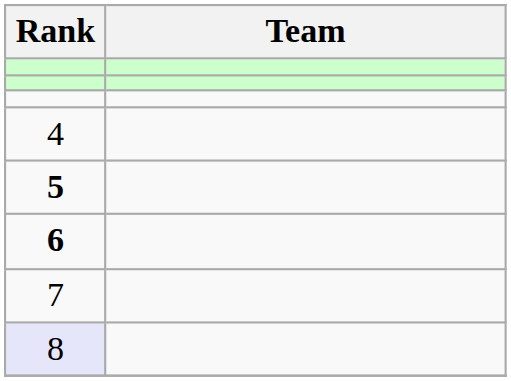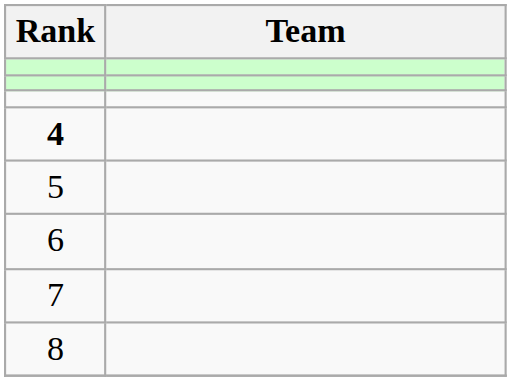(56, 132) normal -> (56, 132) bold
(56, 186) bold -> (56, 186) normal
(56, 240) bold -> (56, 240) normal
(56, 348) lavender background -> (56, 348) no background
